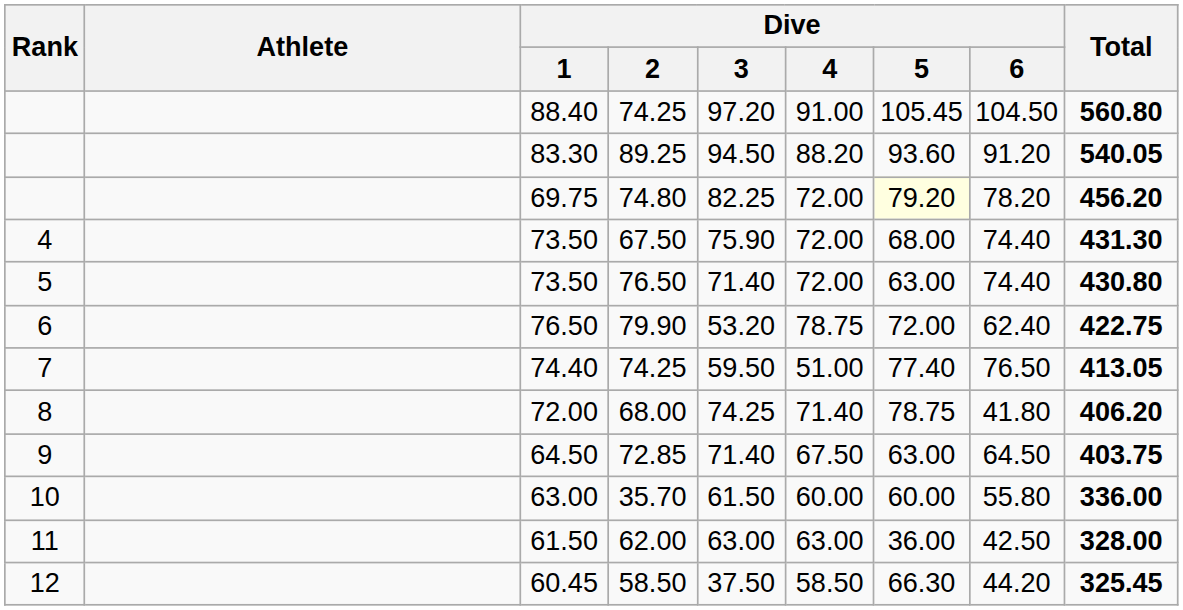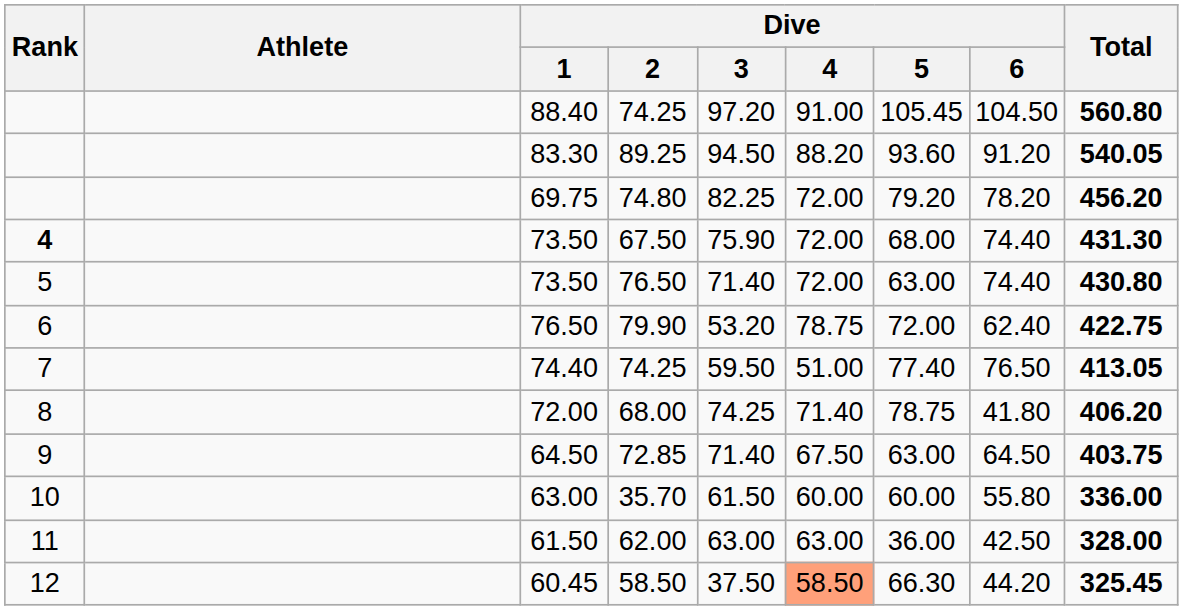(921, 197) lightyellow background -> (921, 197) no background
(45, 240) normal -> (45, 240) bold
(830, 583) no background -> (830, 583) lightsalmon background
